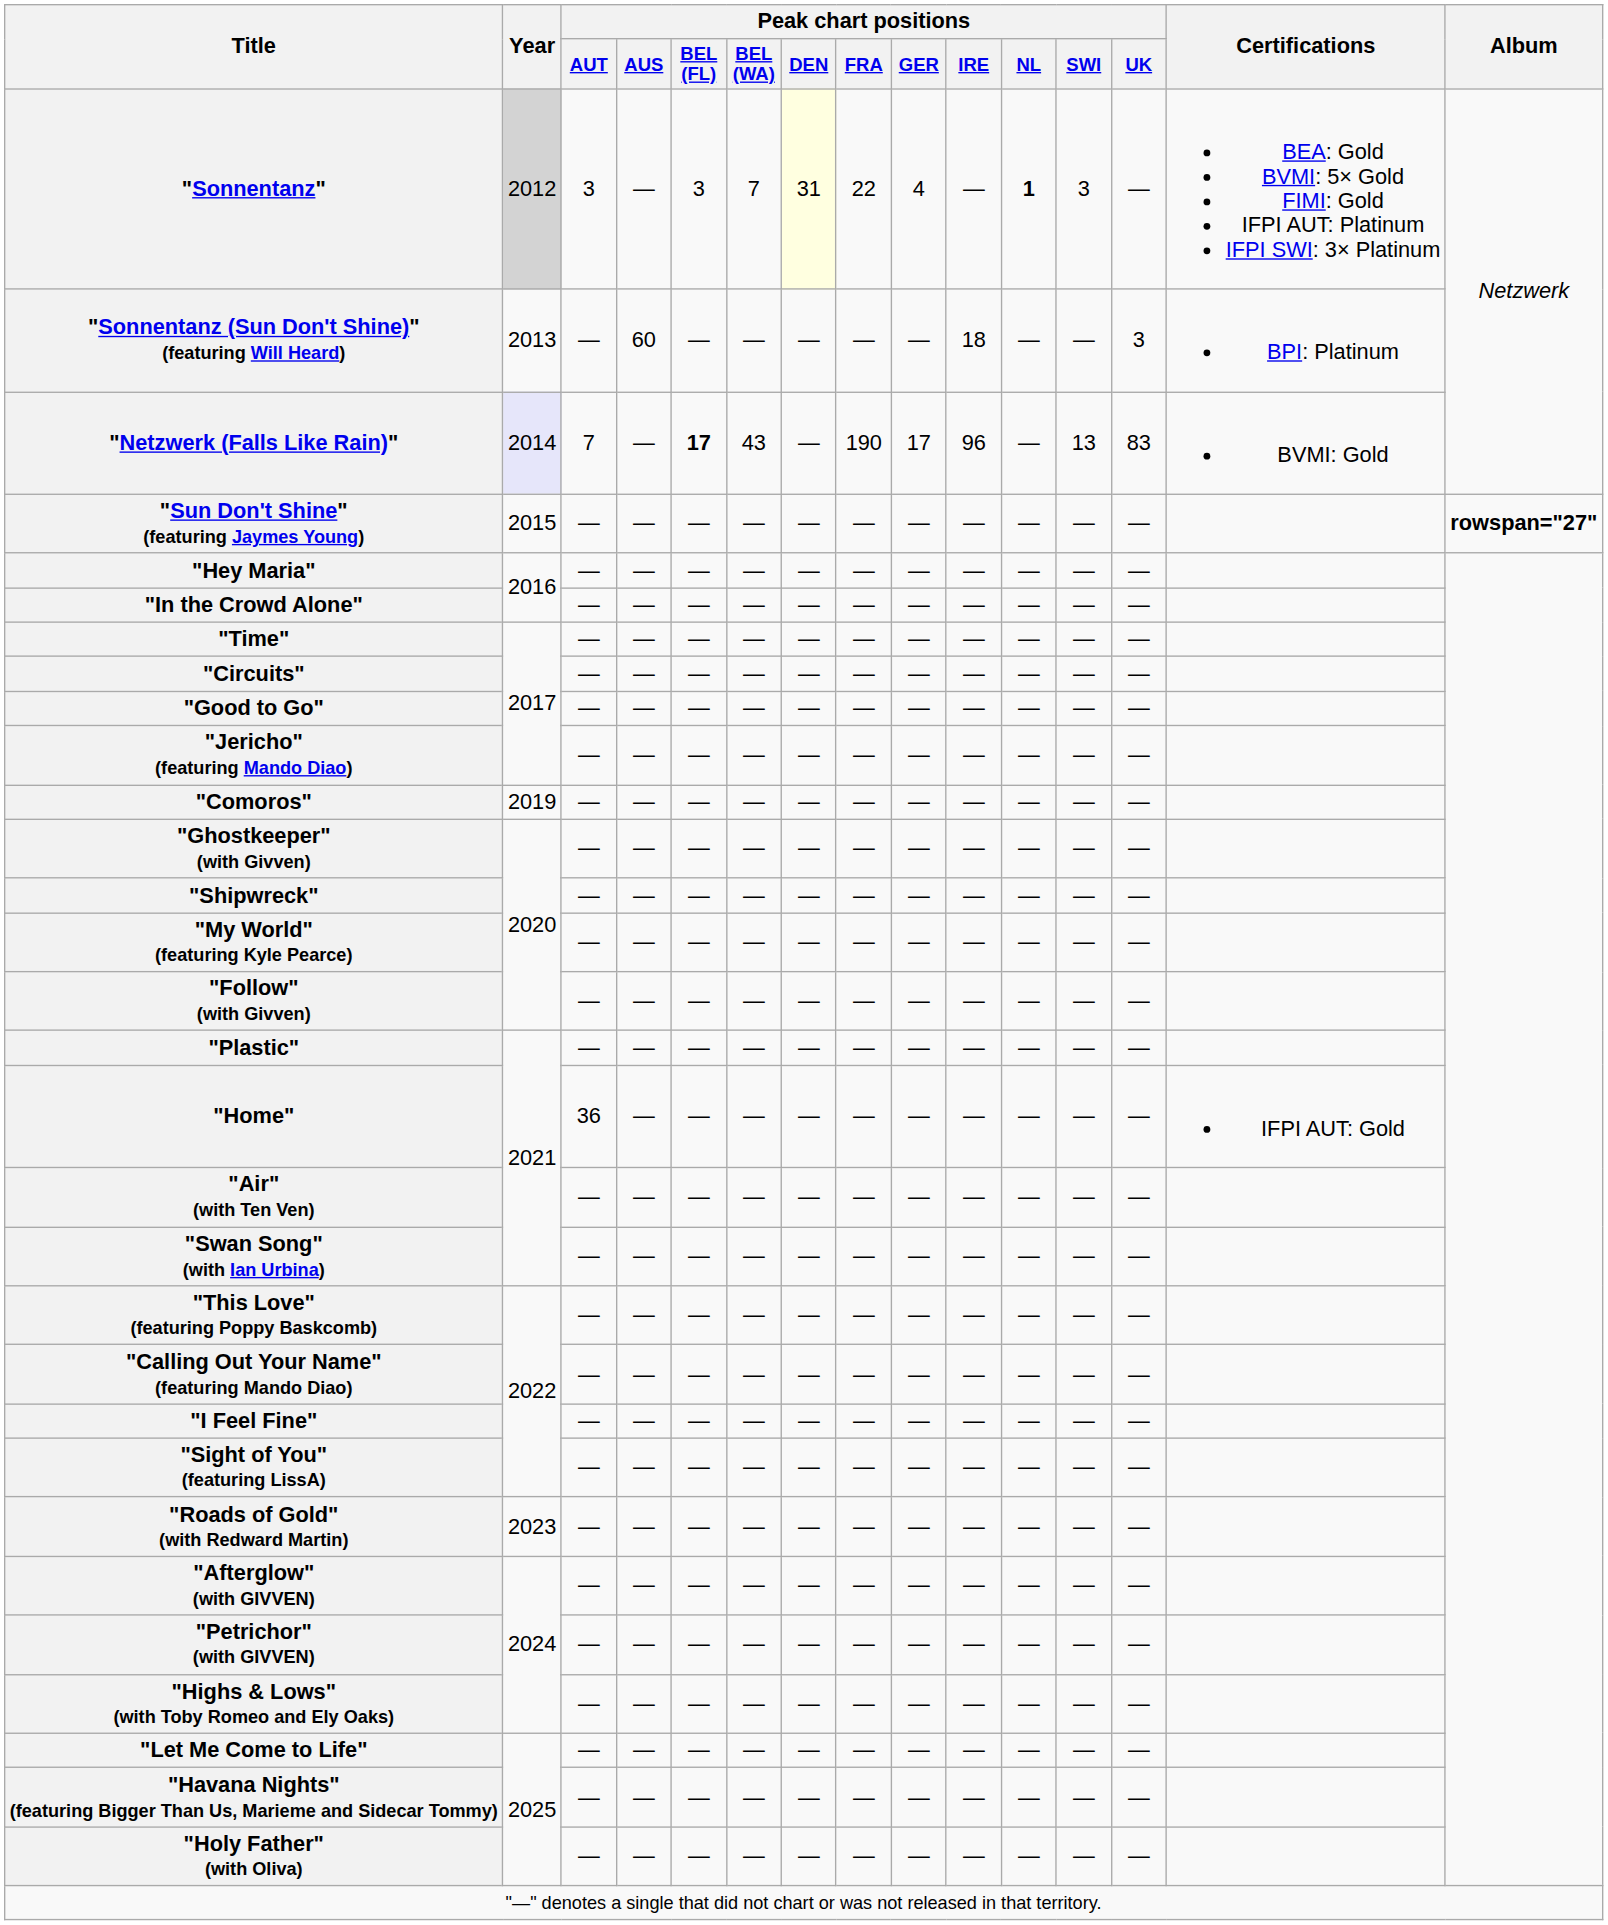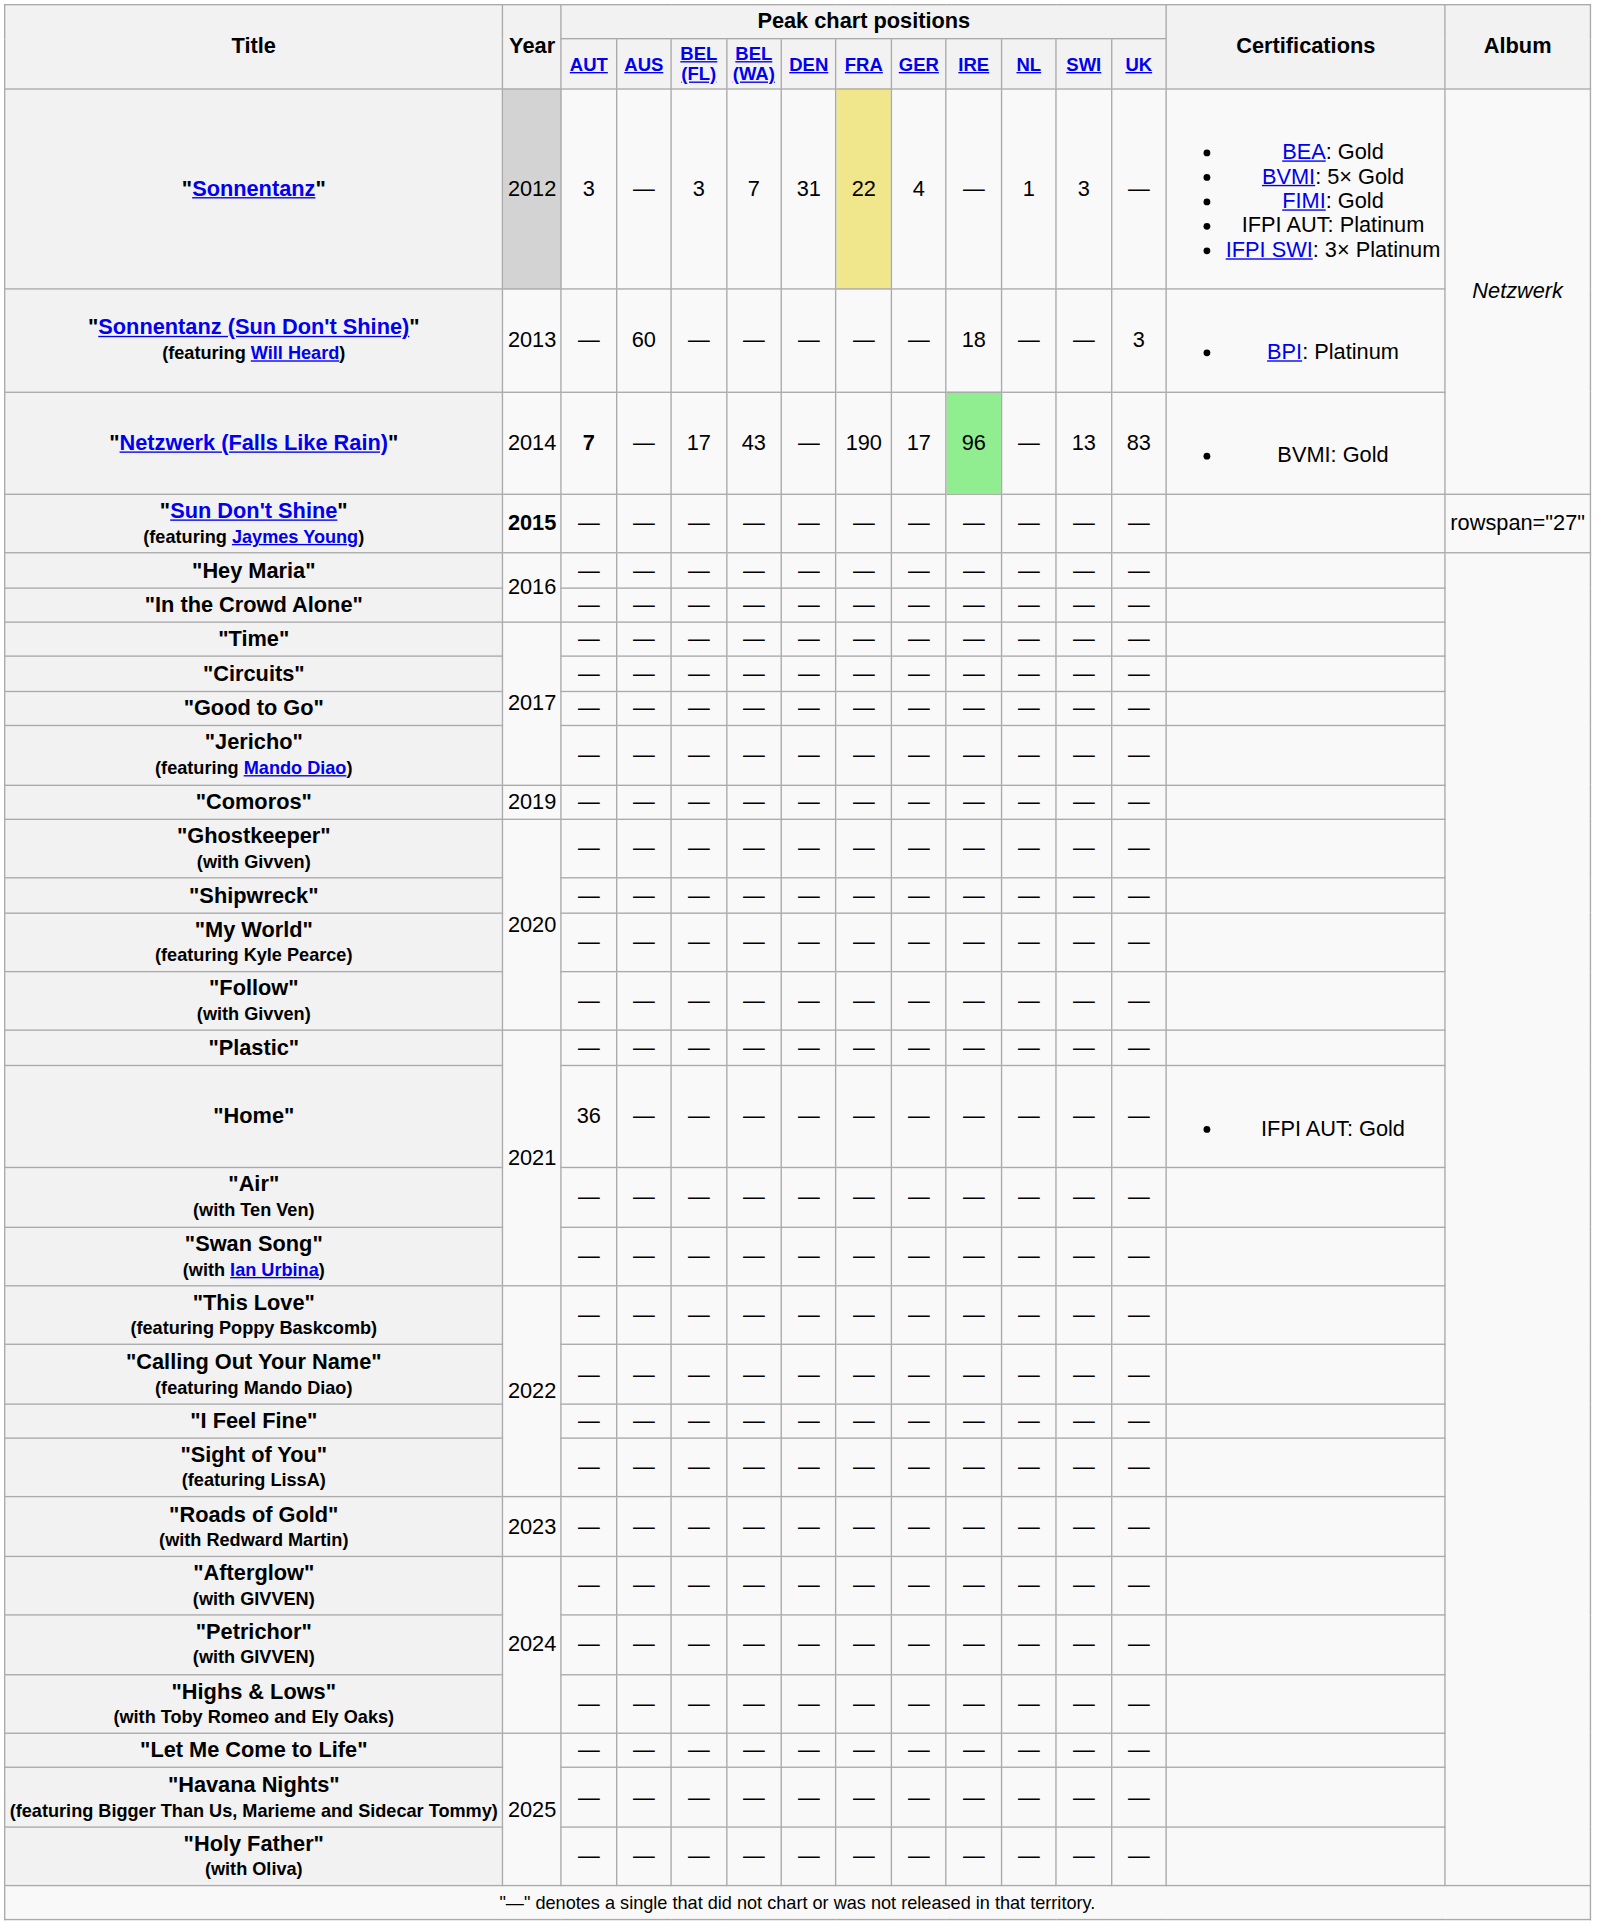(809, 188) lightyellow background -> (809, 188) no background
(864, 188) no background -> (864, 188) khaki background
(1029, 188) bold -> (1029, 188) normal
(532, 442) lavender background -> (532, 442) no background
(589, 442) normal -> (589, 442) bold
(699, 442) bold -> (699, 442) normal
(974, 442) no background -> (974, 442) lightgreen background
(532, 523) normal -> (532, 523) bold
(1524, 523) bold -> (1518, 523) normal
